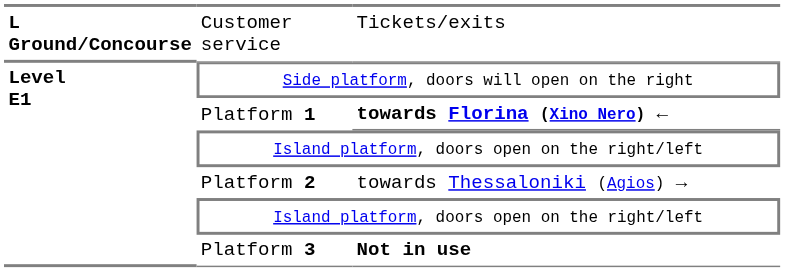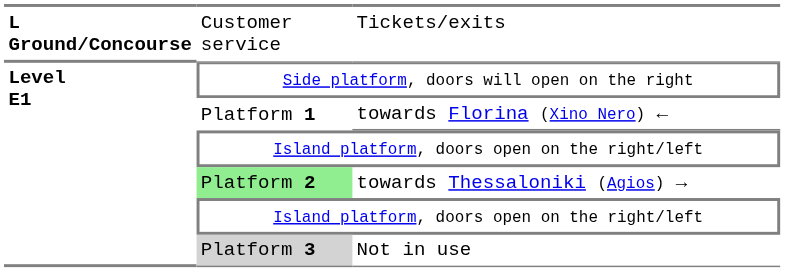(512, 114) bold -> (512, 114) normal
(258, 183) no background -> (258, 183) lightgreen background
(258, 250) no background -> (258, 250) lightgrey background
(414, 250) bold -> (414, 250) normal
